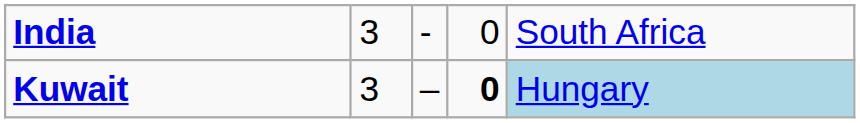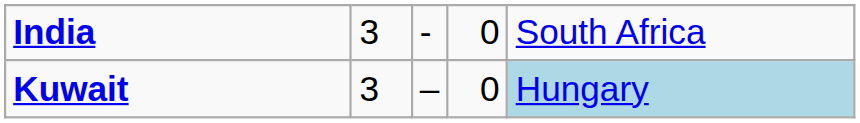(490, 88) bold -> (490, 88) normal
